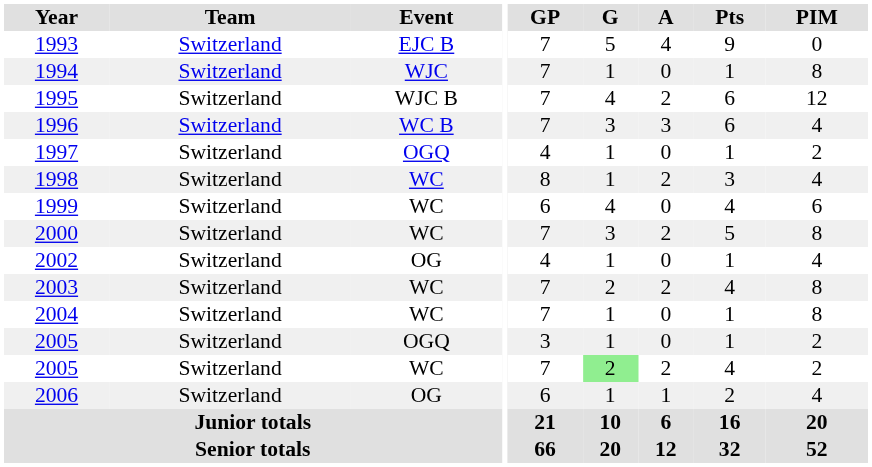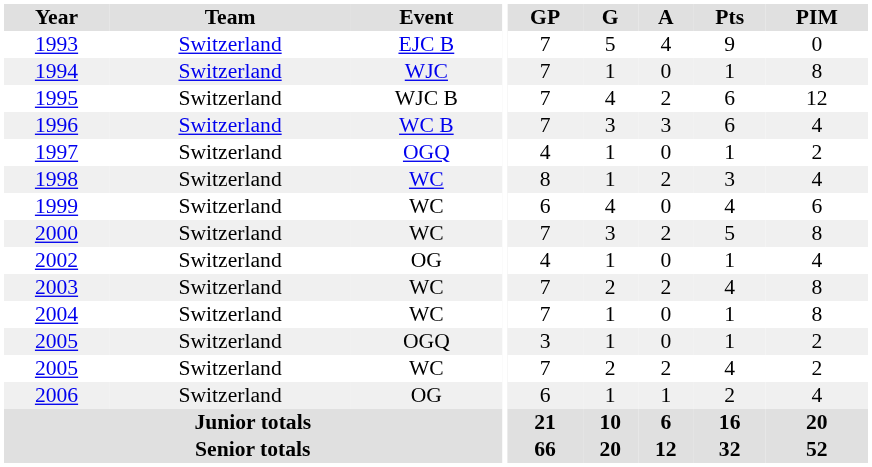(610, 368) lightgreen background -> (610, 368) no background
